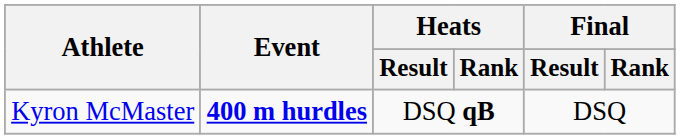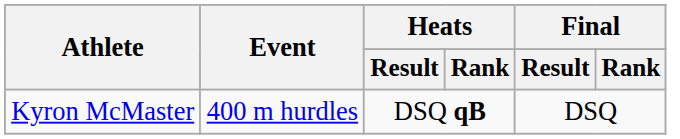(287, 111) bold -> (282, 111) normal
